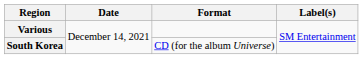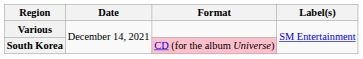(214, 45) no background -> (214, 45) pink background
